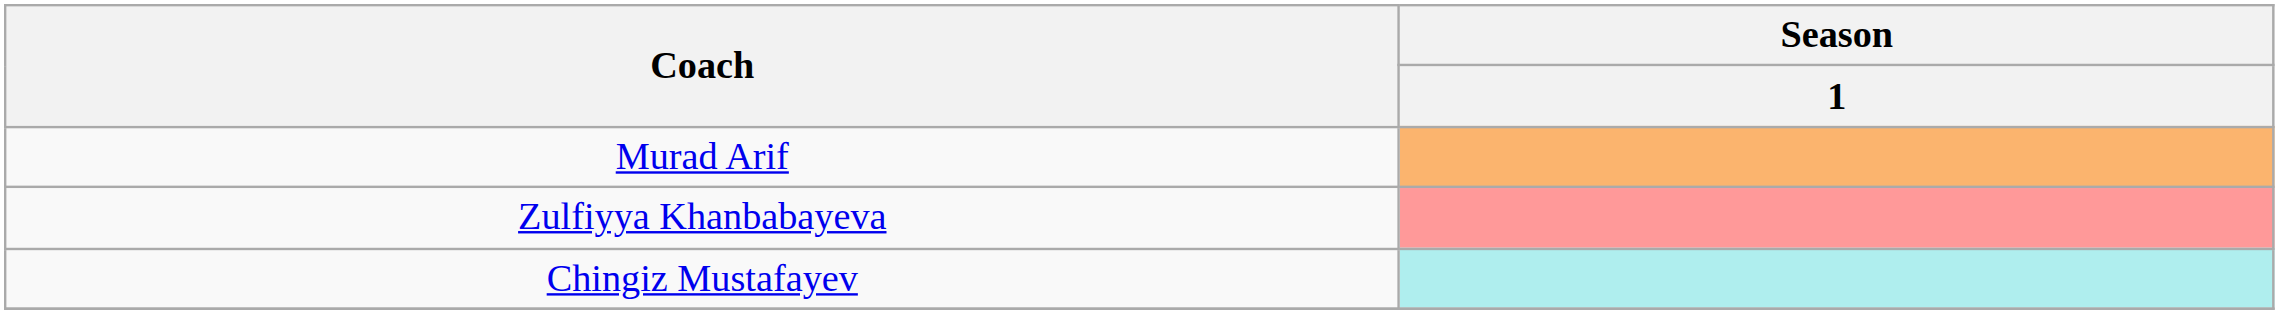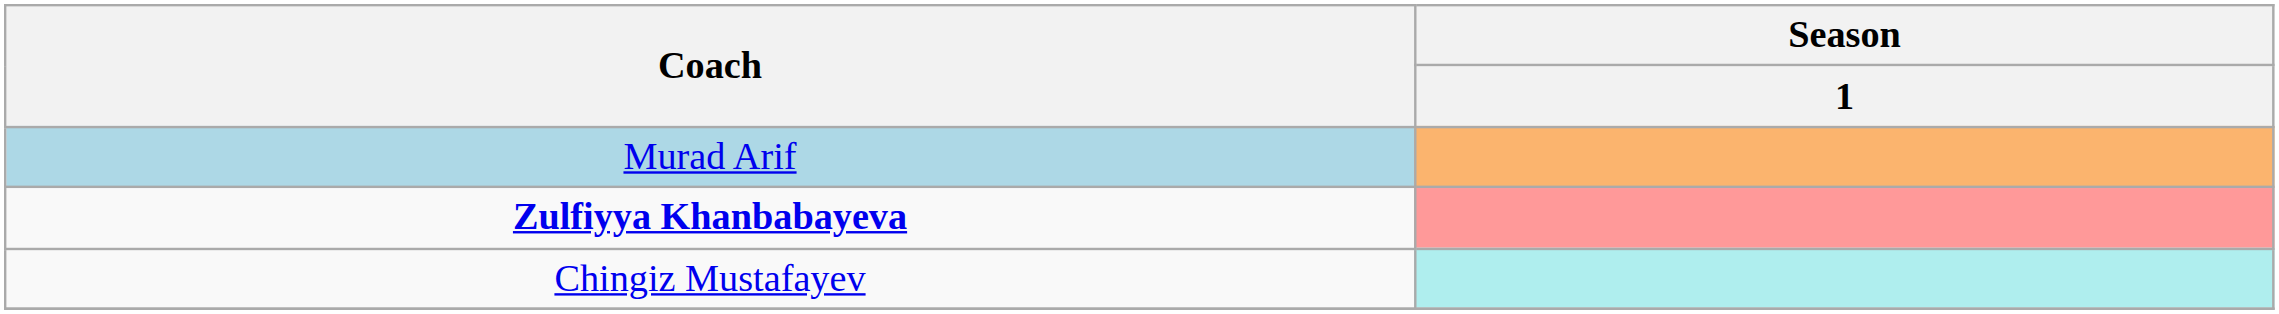(702, 156) no background -> (710, 156) lightblue background
(702, 216) normal -> (710, 216) bold
